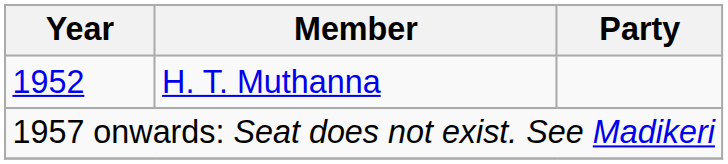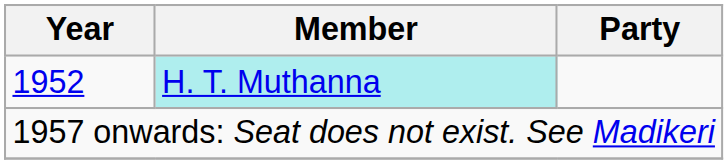(271, 81) no background -> (271, 81) paleturquoise background
